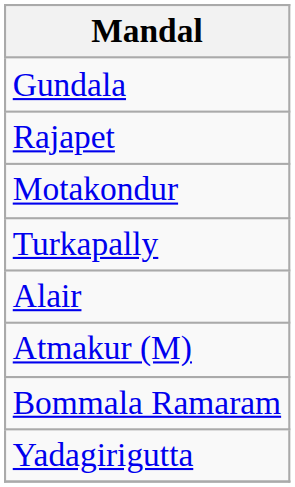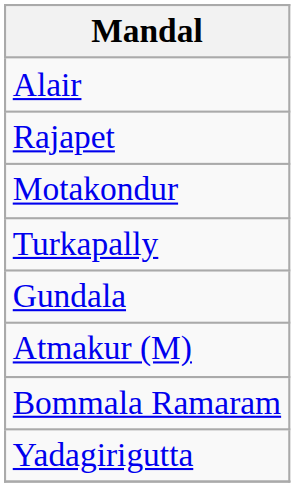(69, 84) Gundala -> (47, 84) Alair
(47, 296) Alair -> (69, 296) Gundala
